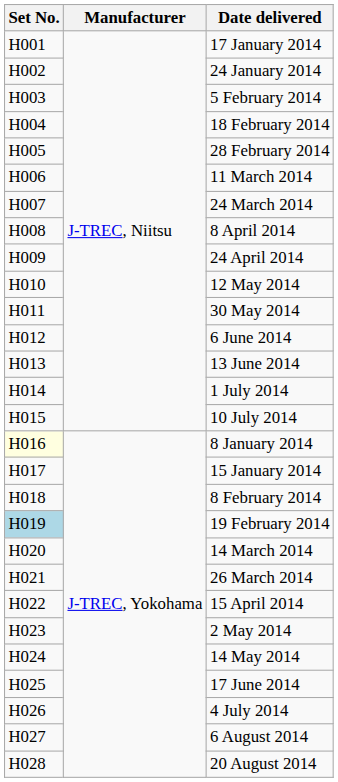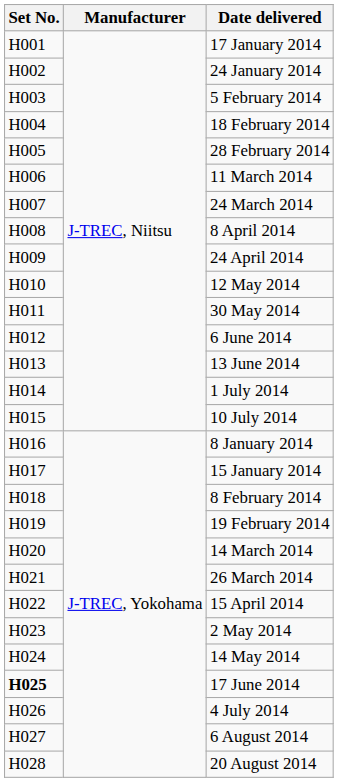(27, 444) lightyellow background -> (27, 444) no background
(27, 524) lightblue background -> (27, 524) no background
(27, 683) normal -> (28, 683) bold
